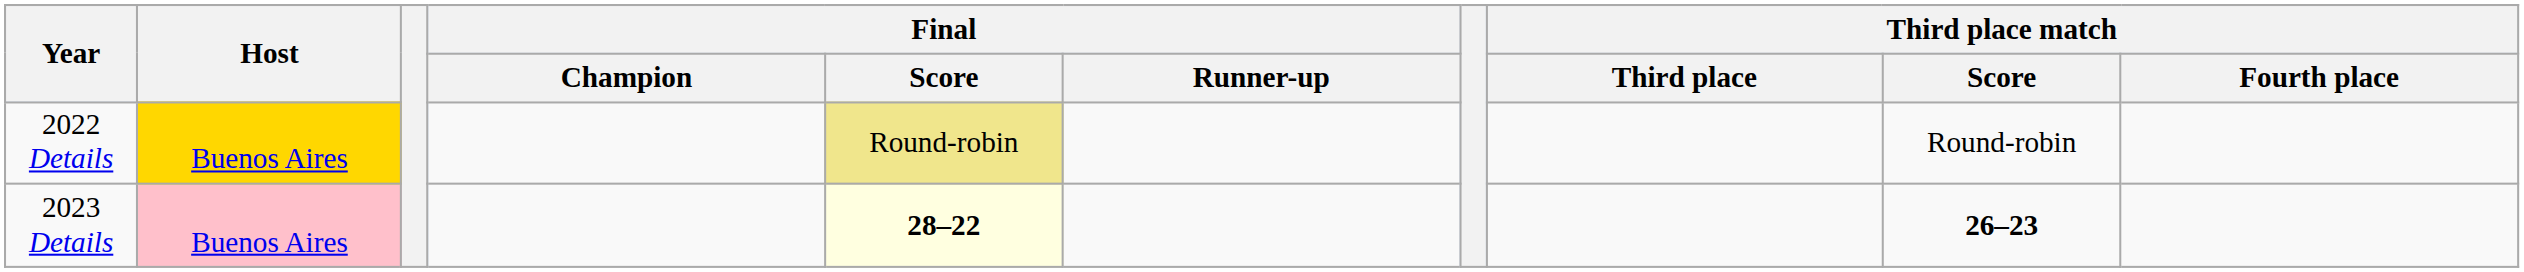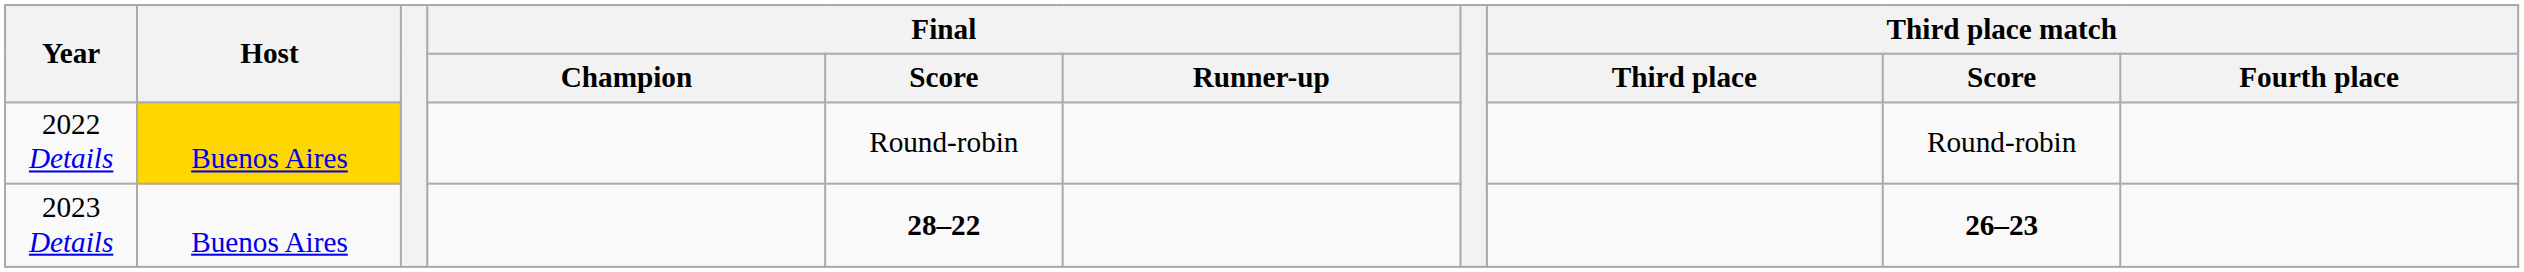(944, 142) khaki background -> (944, 142) no background
(269, 242) pink background -> (269, 242) no background
(944, 225) lightyellow background -> (944, 225) no background
